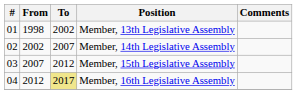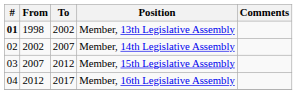(12, 30) normal -> (12, 30) bold
(64, 81) khaki background -> (64, 81) no background
